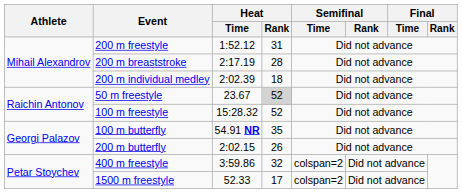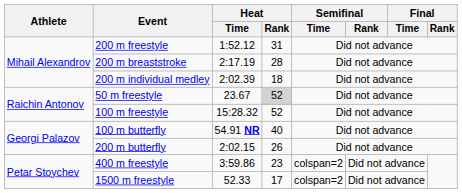(277, 130) 35 -> (277, 130) 40
(277, 164) 32 -> (277, 164) 23
